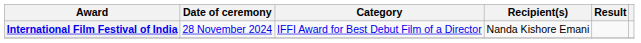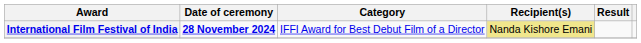(227, 29) normal -> (229, 29) bold
(538, 29) no background -> (541, 29) khaki background
